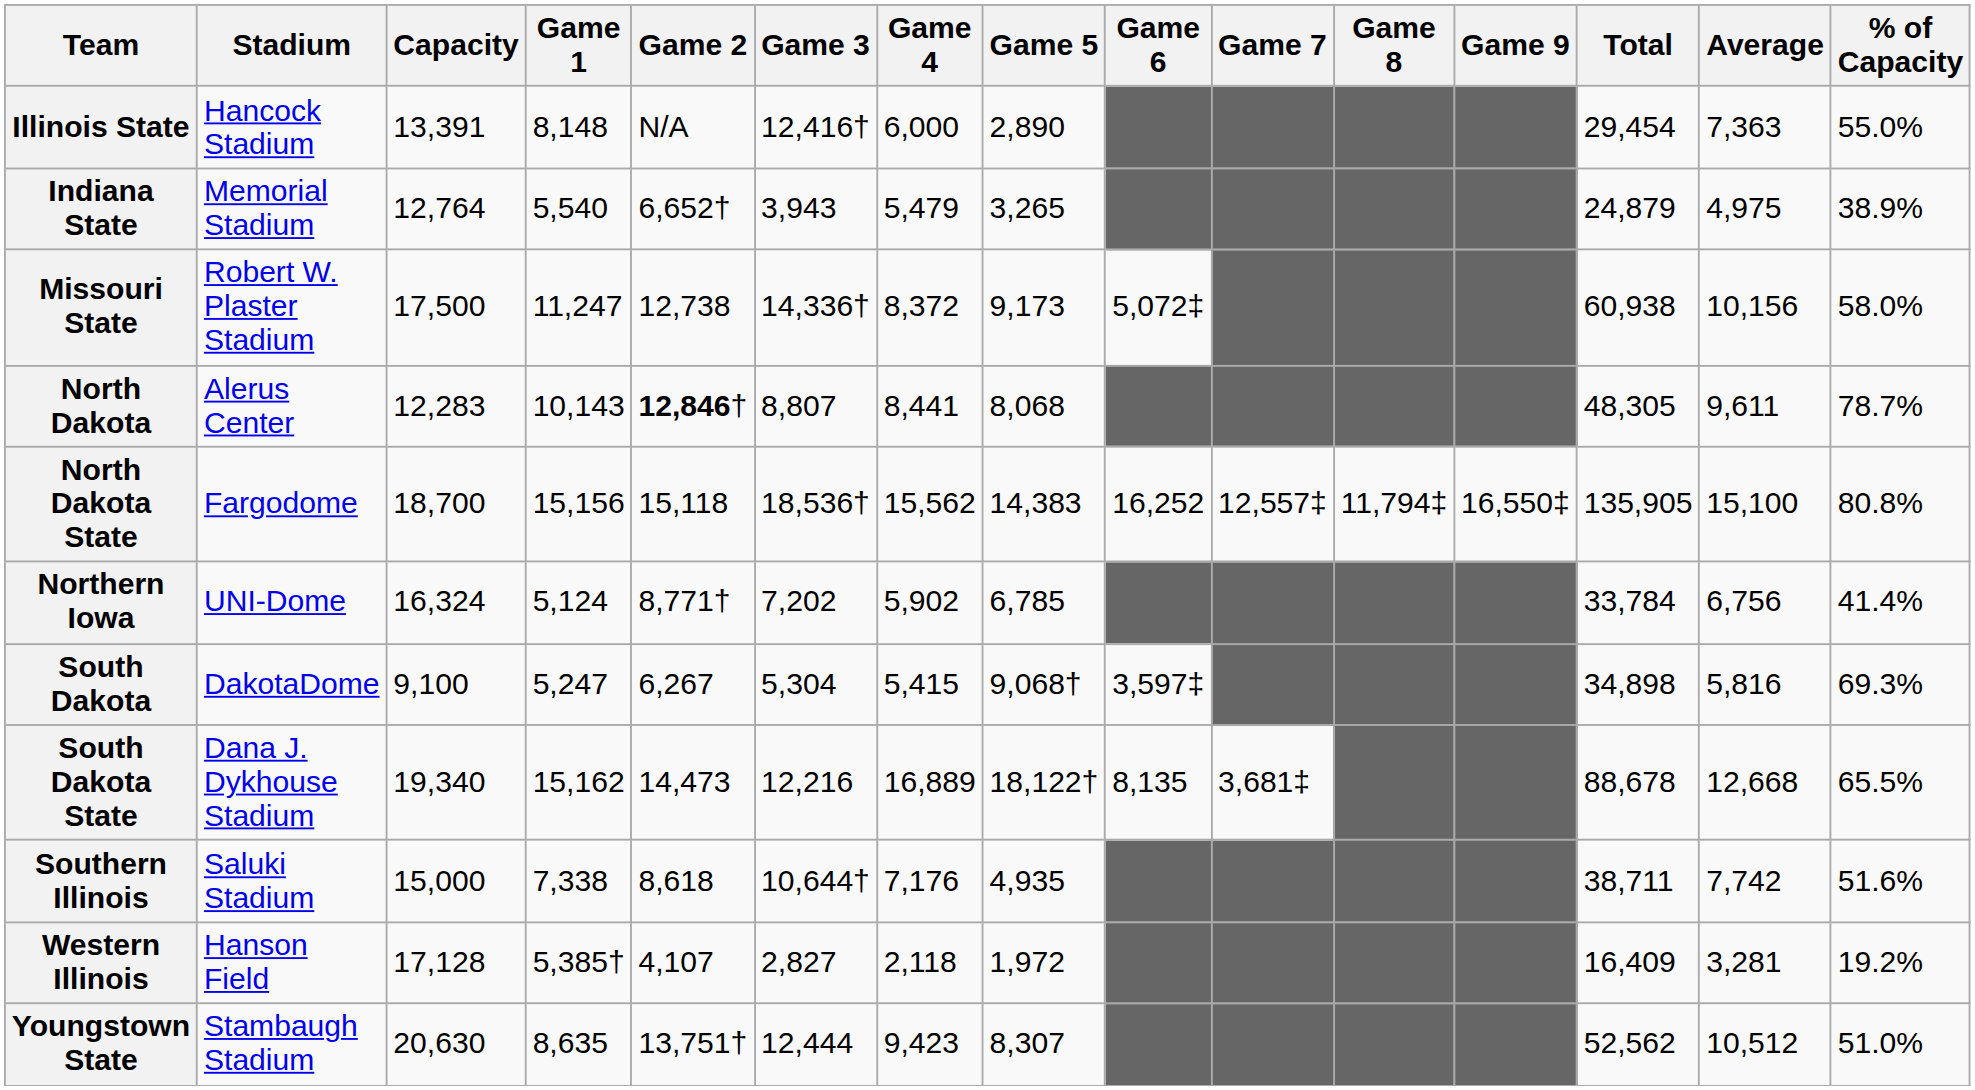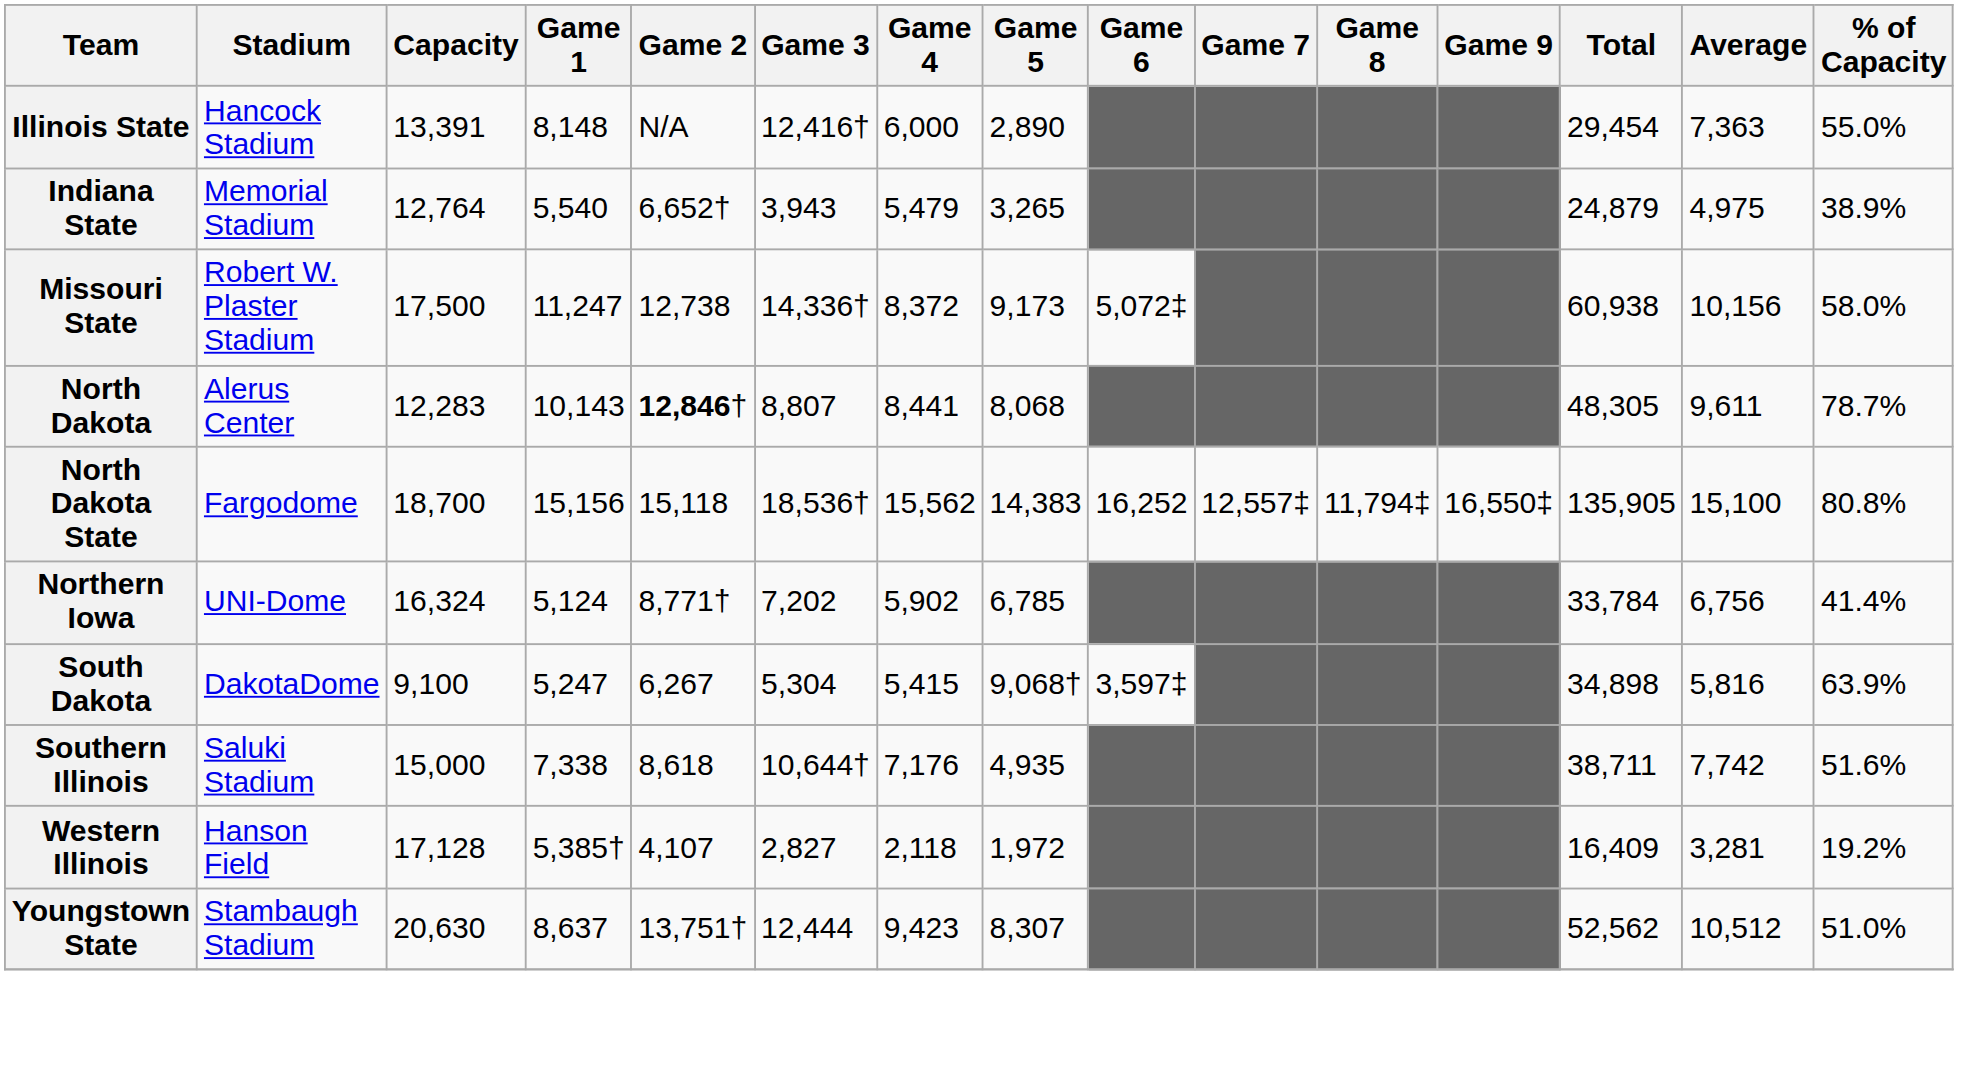(1880, 683) 69.3% -> (1864, 683) 63.9%
- row: (101, 782)
(570, 1043) 8,635 -> (570, 928) 8,637
